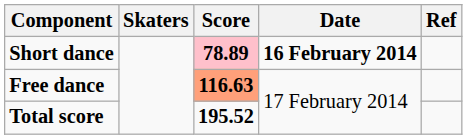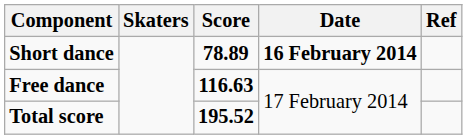(226, 52) pink background -> (226, 52) no background
(226, 85) lightsalmon background -> (226, 85) no background
